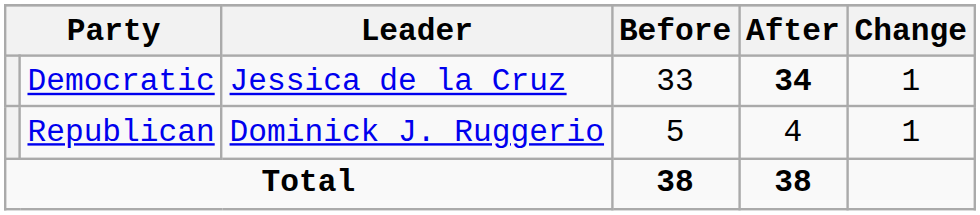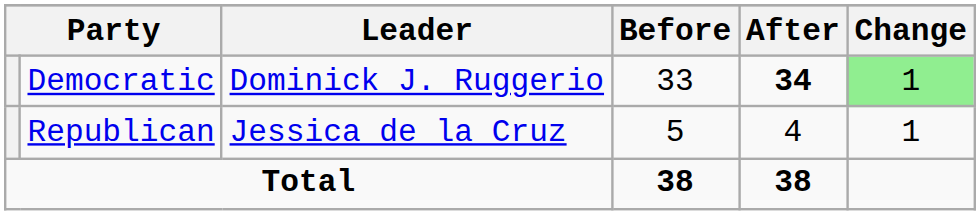(398, 81) Jessica de la Cruz -> (417, 81) Dominick J. Ruggerio
(911, 81) no background -> (911, 81) lightgreen background
(417, 132) Dominick J. Ruggerio -> (398, 132) Jessica de la Cruz
